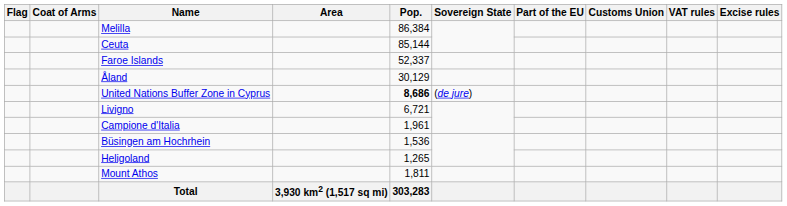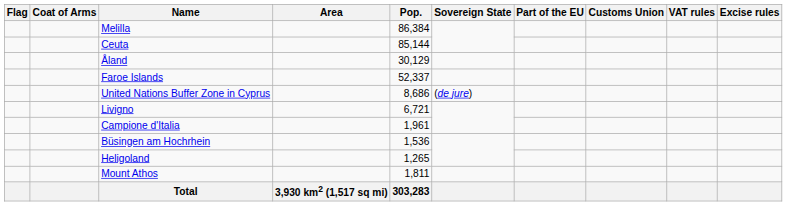rows swapped: (114, 77) <-> (132, 61)
(417, 94) bold -> (417, 94) normal
